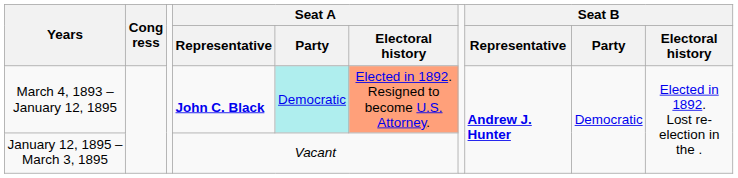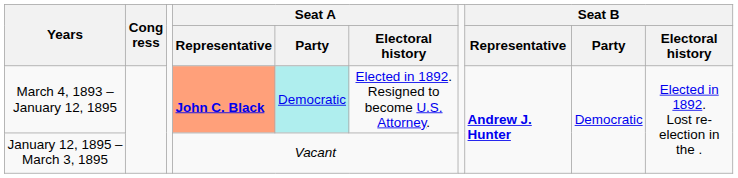(220, 107) no background -> (220, 107) lightsalmon background
(404, 99) lightsalmon background -> (404, 99) no background
